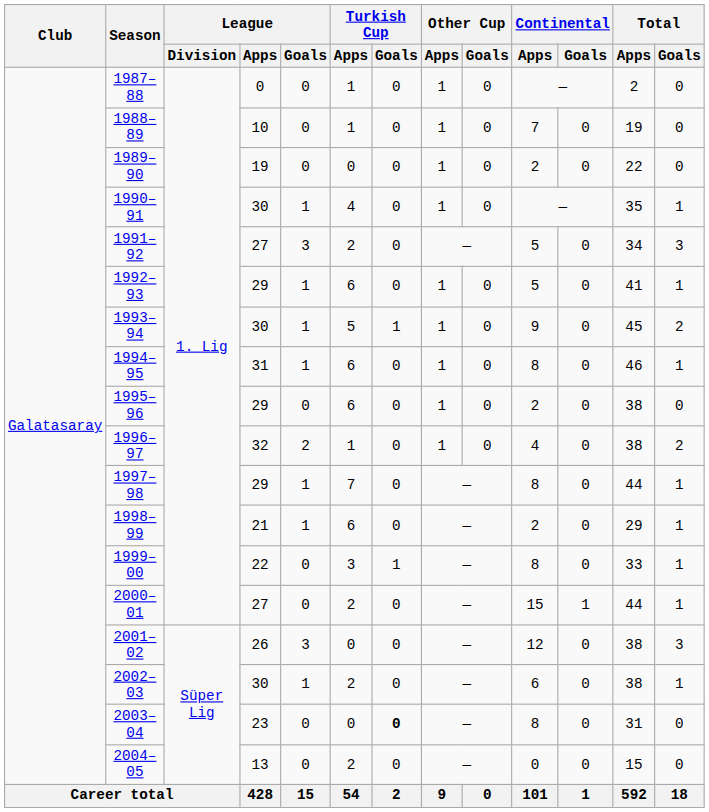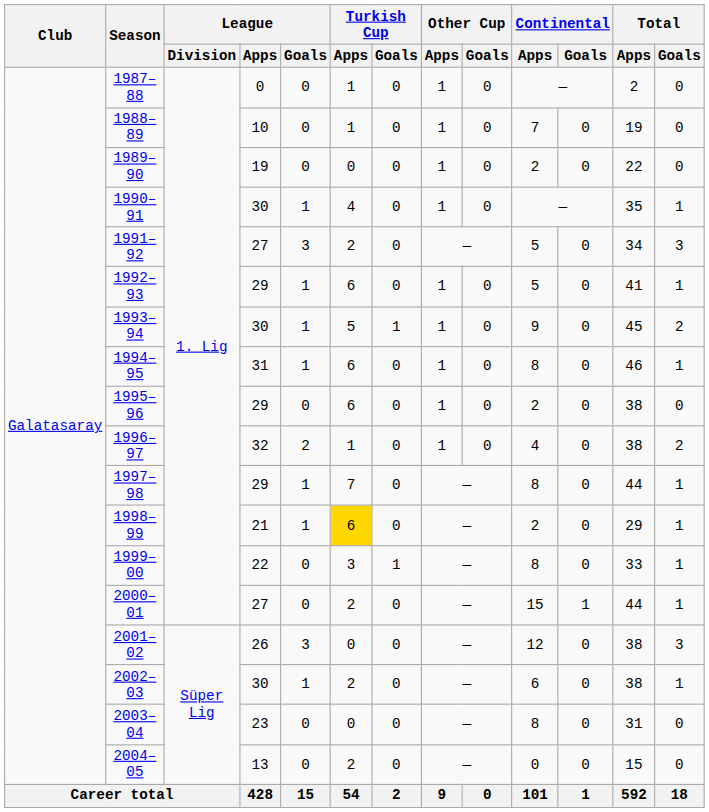(351, 525) no background -> (351, 525) gold background
(396, 724) bold -> (396, 724) normal
